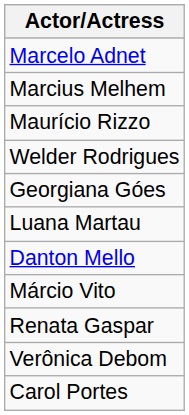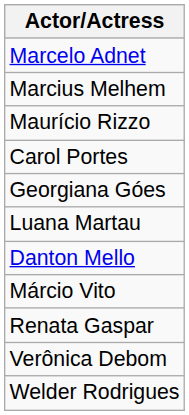(95, 156) Welder Rodrigues -> (69, 156) Carol Portes
(69, 392) Carol Portes -> (95, 392) Welder Rodrigues
